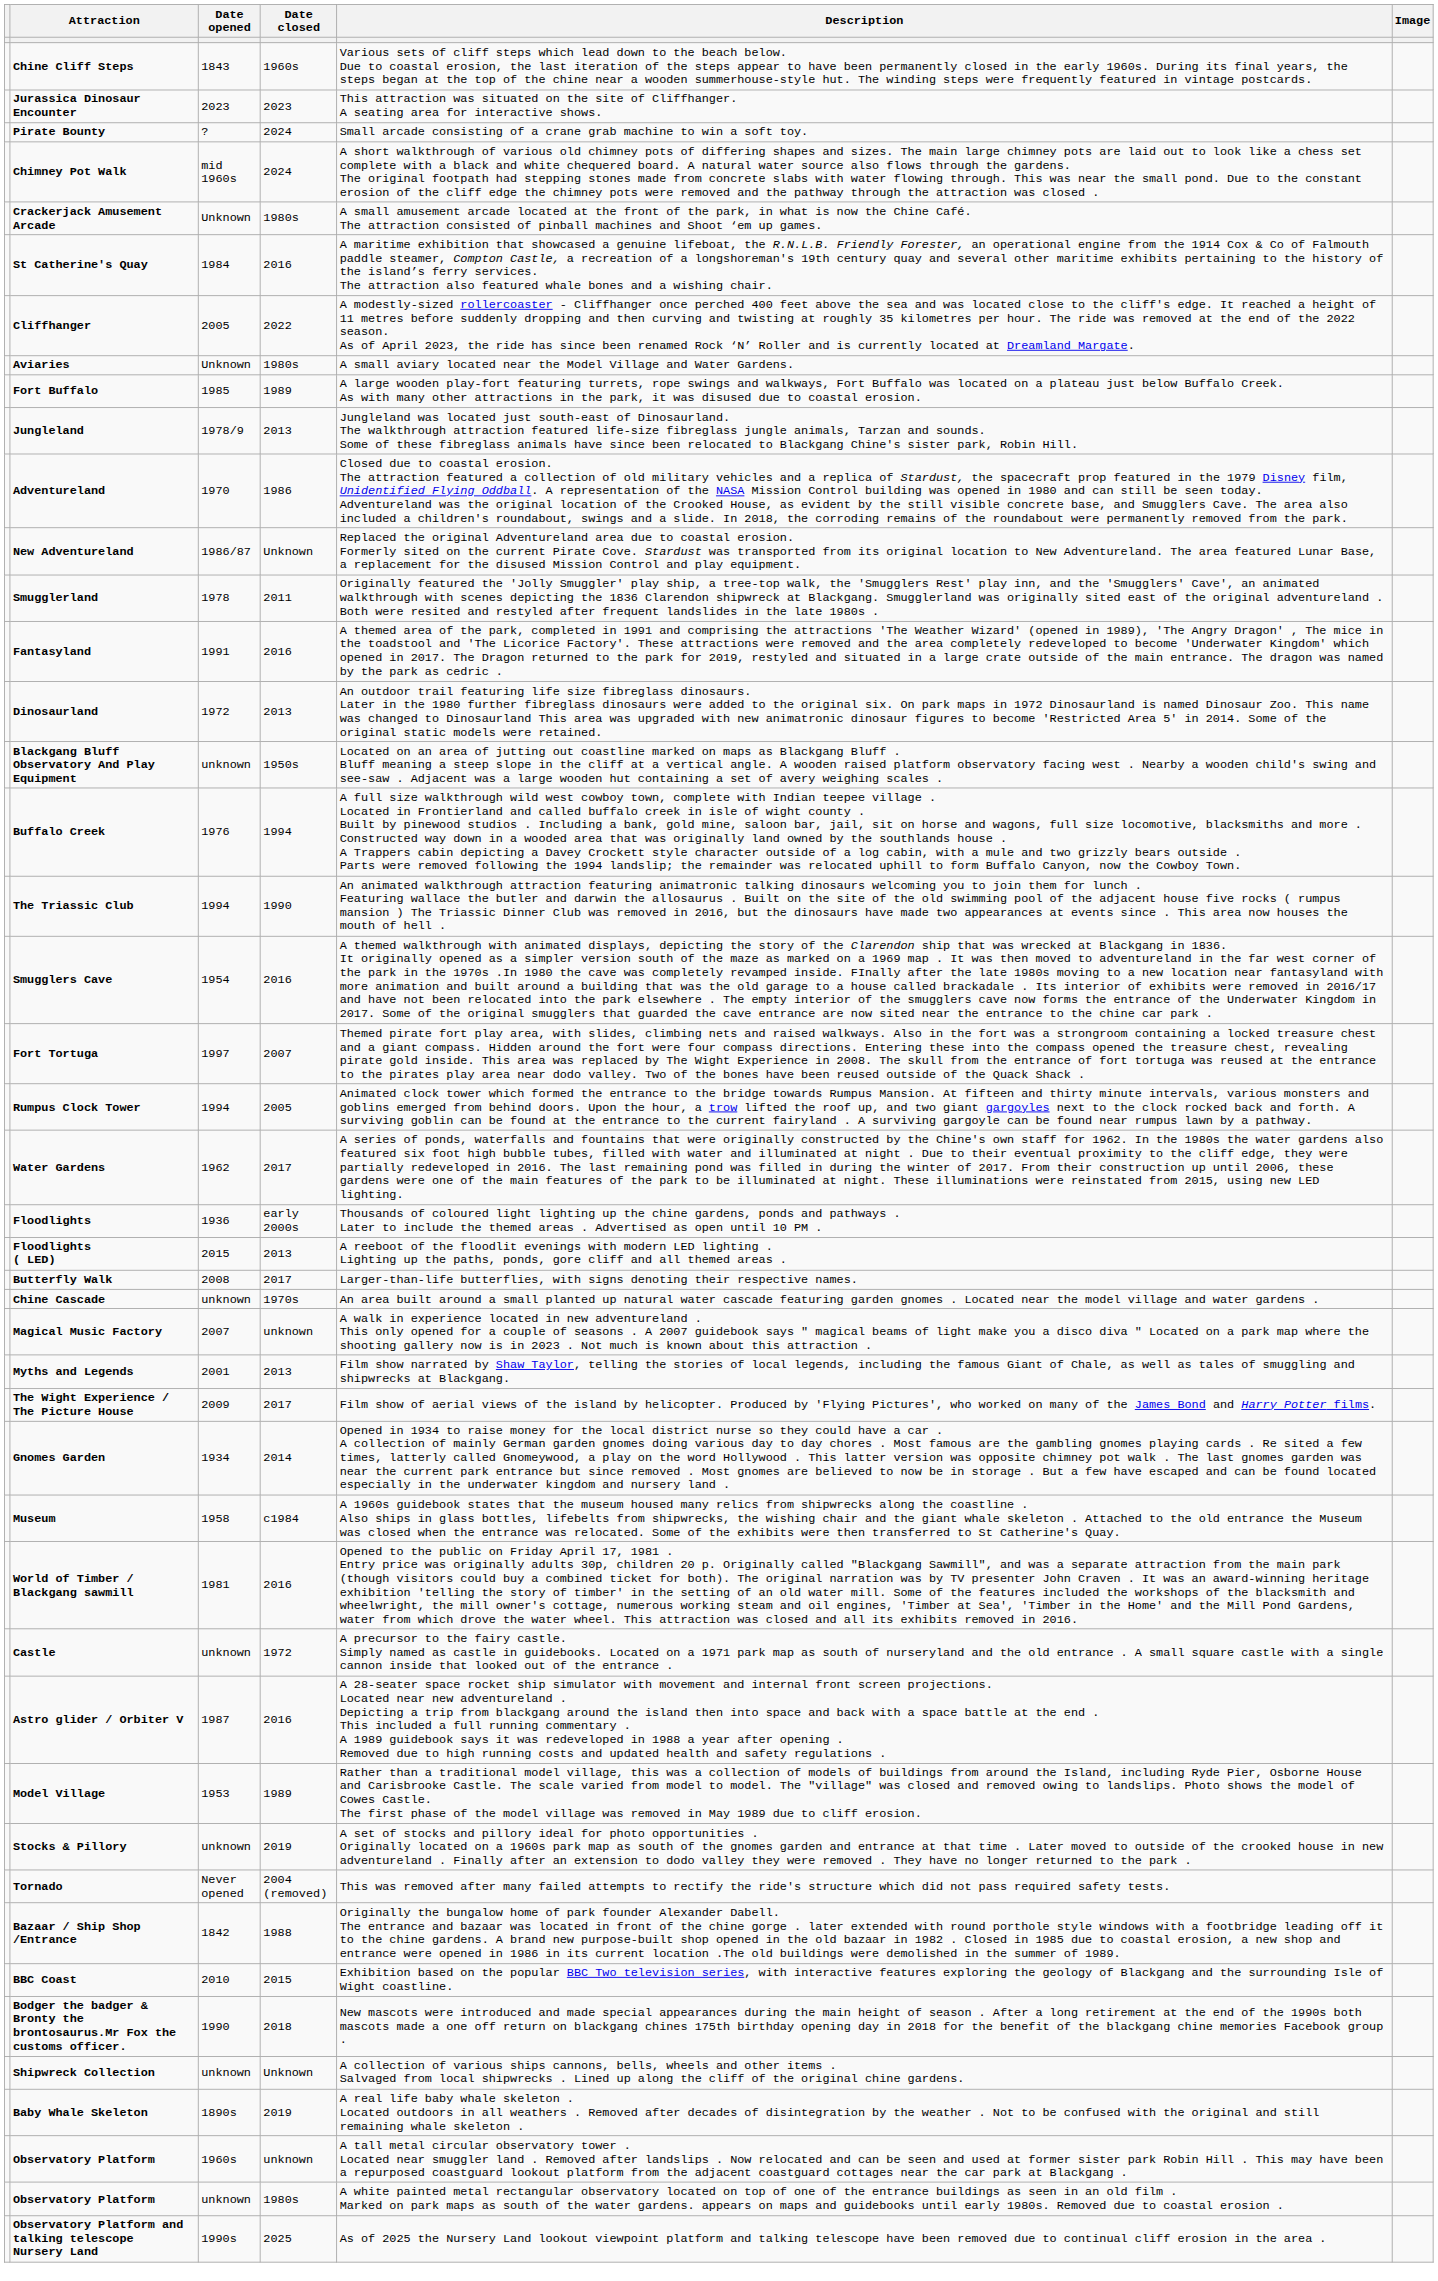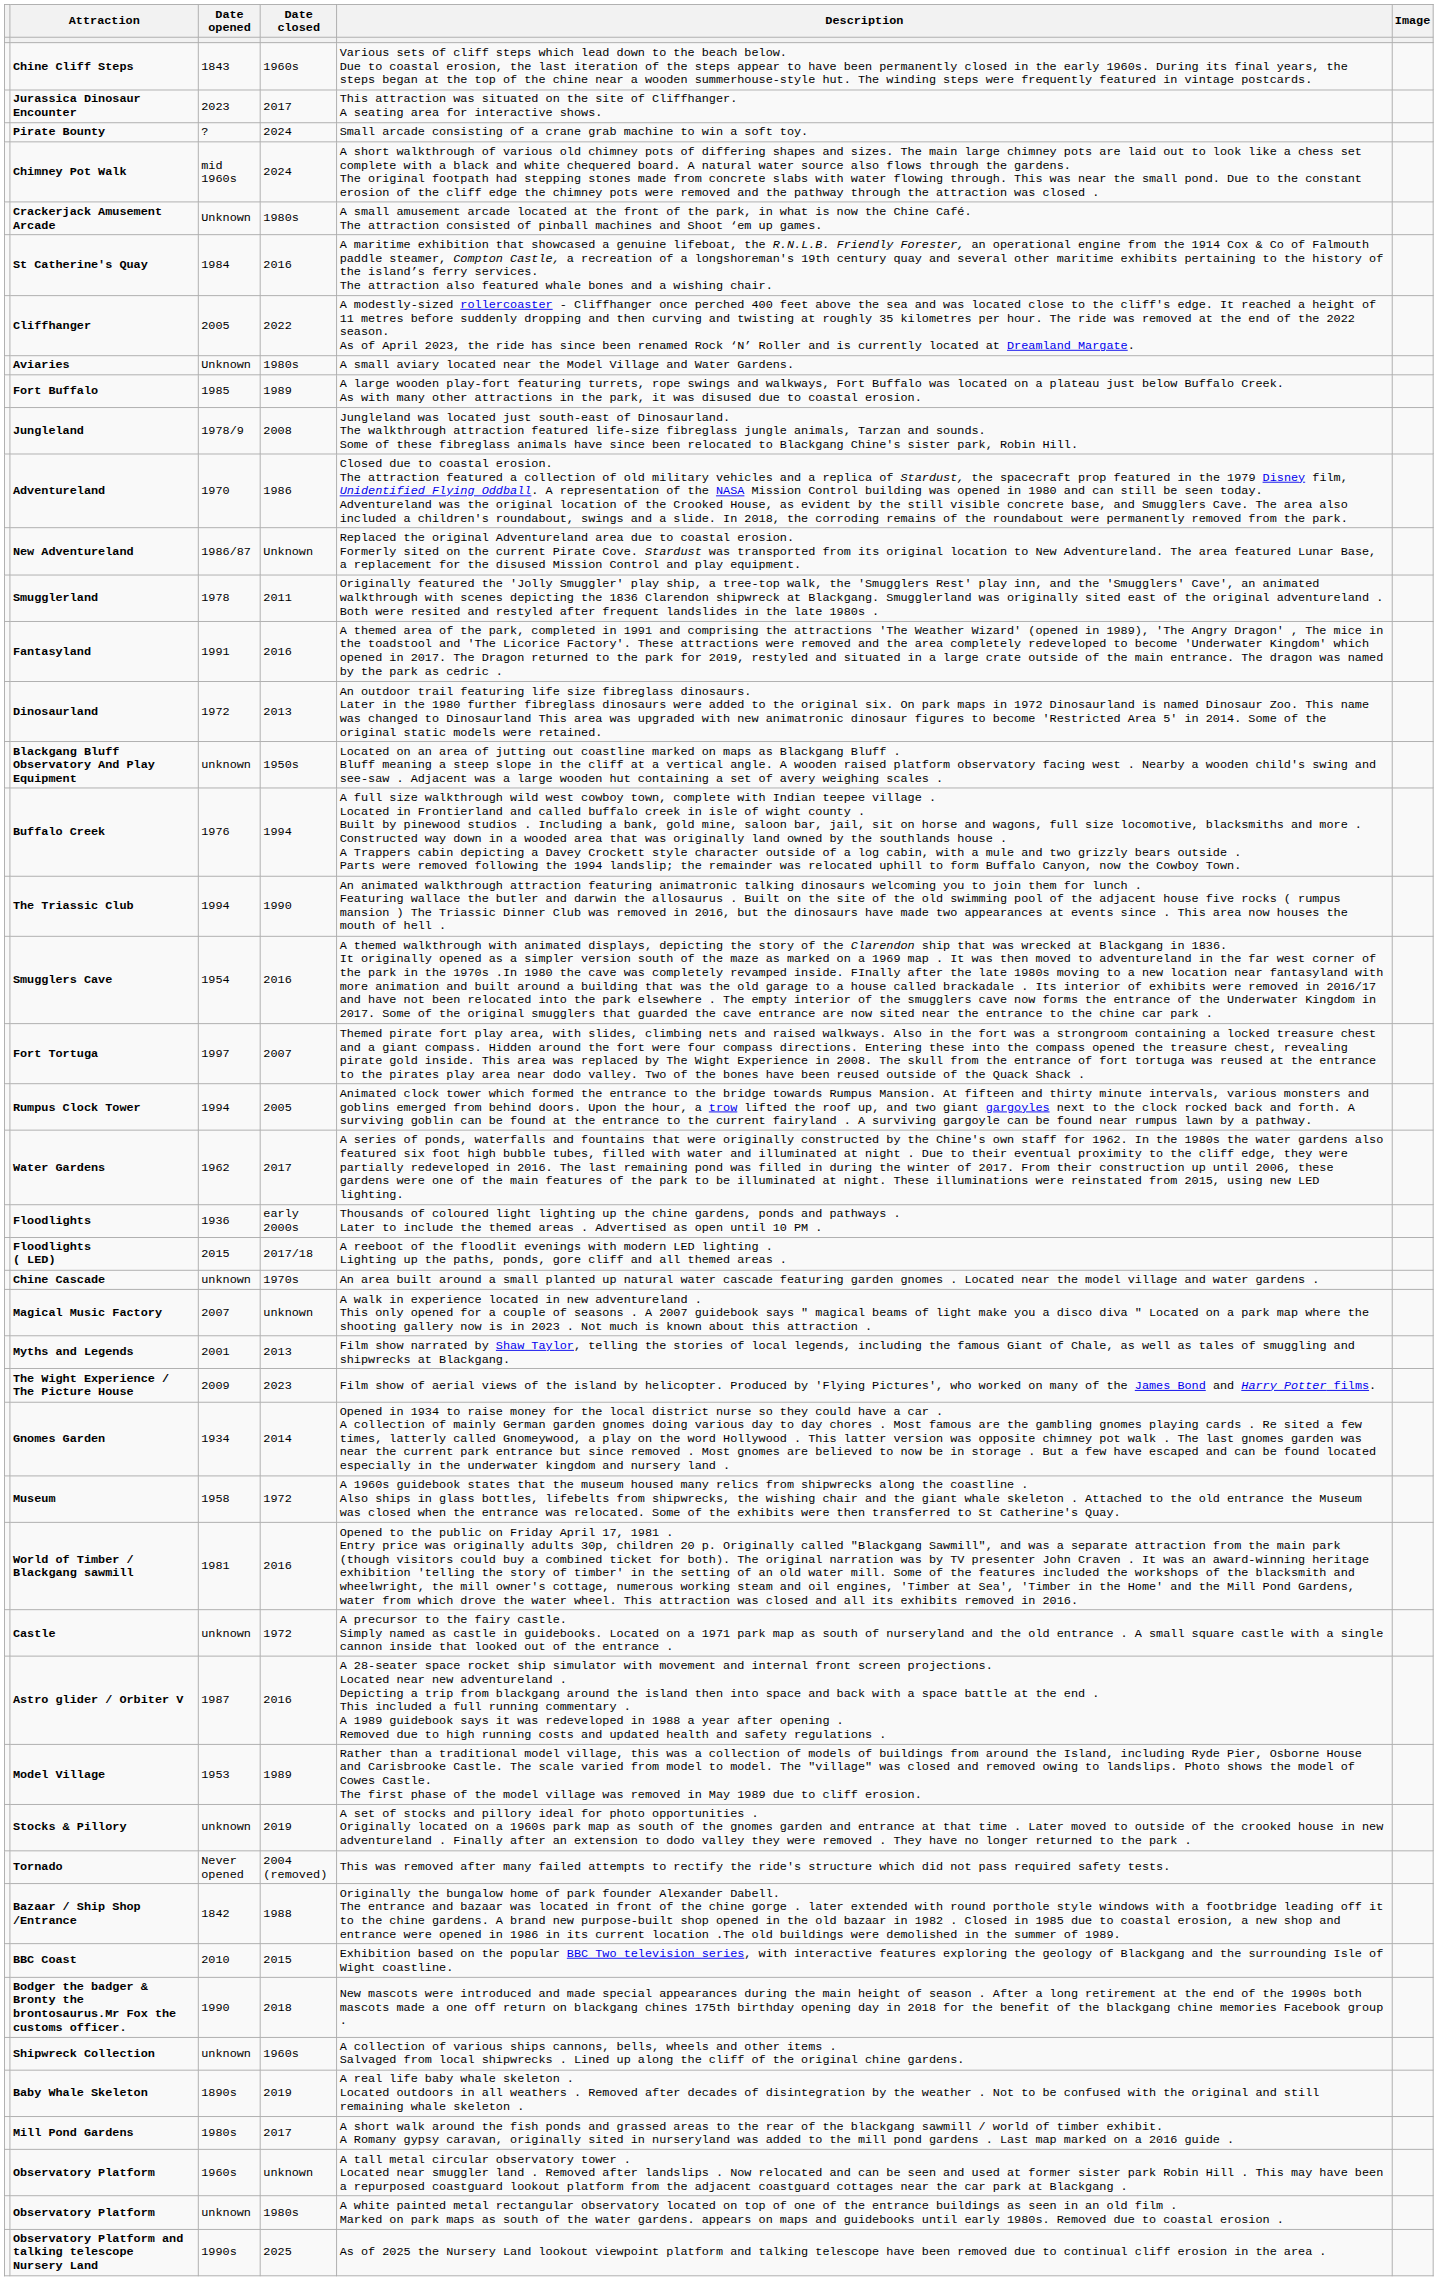(278, 106) 2023 -> (278, 106) 2017
(278, 431) 2013 -> (278, 431) 2008
(278, 1254) 2013 -> (288, 1254) 2017/18
- row: (63, 1280)
(278, 1405) 2017 -> (278, 1385) 2023
(281, 1518) c1984 -> (278, 1499) 1972
(288, 2073) Unknown -> (281, 2054) 1960s
+ row: (73, 2133)
